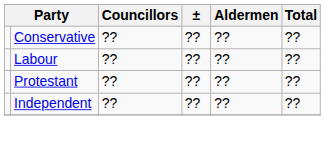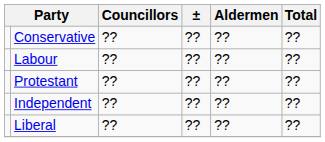+ row: (35, 125)
